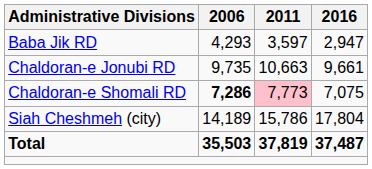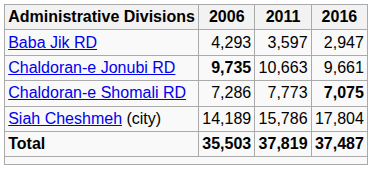(231, 67) normal -> (231, 67) bold
(231, 93) bold -> (231, 93) normal
(288, 93) pink background -> (288, 93) no background
(344, 93) normal -> (344, 93) bold
